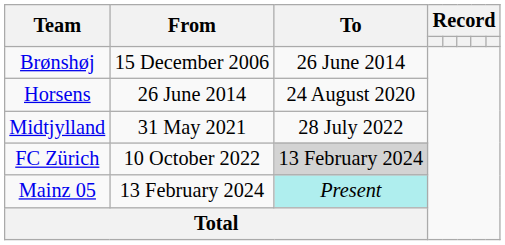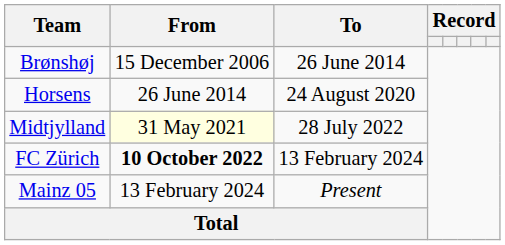(192, 126) no background -> (192, 126) lightyellow background
(192, 158) normal -> (192, 158) bold
(351, 158) lightgrey background -> (351, 158) no background
(351, 191) paleturquoise background -> (351, 191) no background
